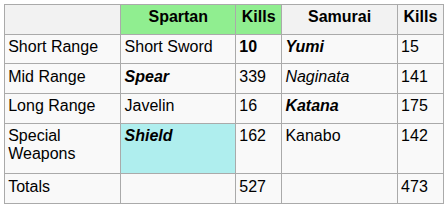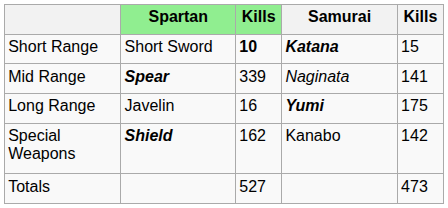(305, 46) Yumi -> (312, 46) Katana
(312, 106) Katana -> (305, 106) Yumi
(149, 135) paleturquoise background -> (149, 135) no background
